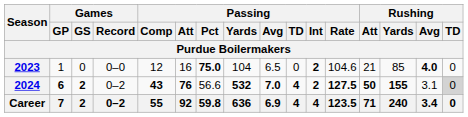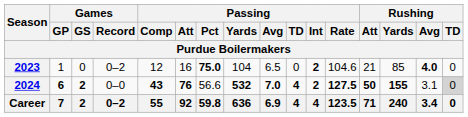(115, 67) 0–0 -> (115, 67) 0–2
(115, 85) 0–2 -> (115, 85) 0–0
